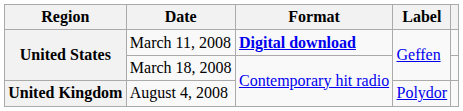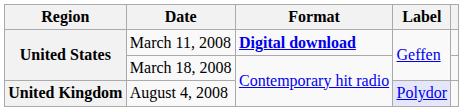(422, 93) no background -> (422, 93) lavender background
